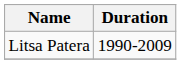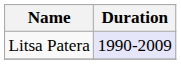(135, 45) no background -> (135, 45) lavender background
